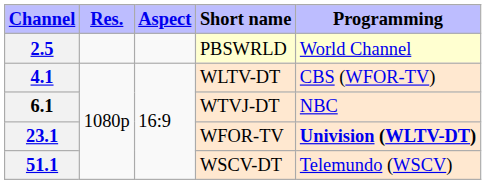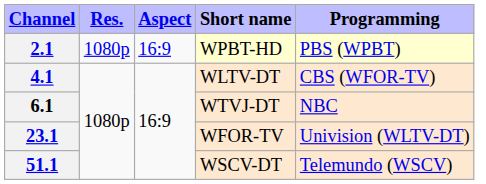+ row: (42, 48)
- row: (42, 48)
(388, 135) bold -> (385, 135) normal
